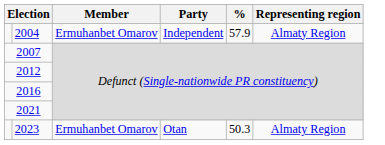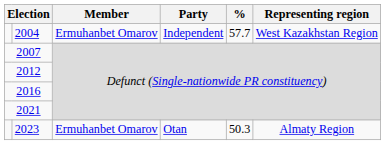(240, 33) 57.9 -> (240, 33) 57.7
(308, 33) Almaty Region -> (317, 33) West Kazakhstan Region
